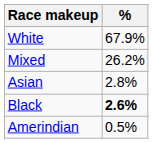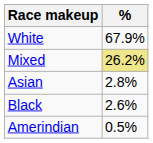(125, 60) no background -> (125, 60) khaki background
(121, 104) bold -> (121, 104) normal
